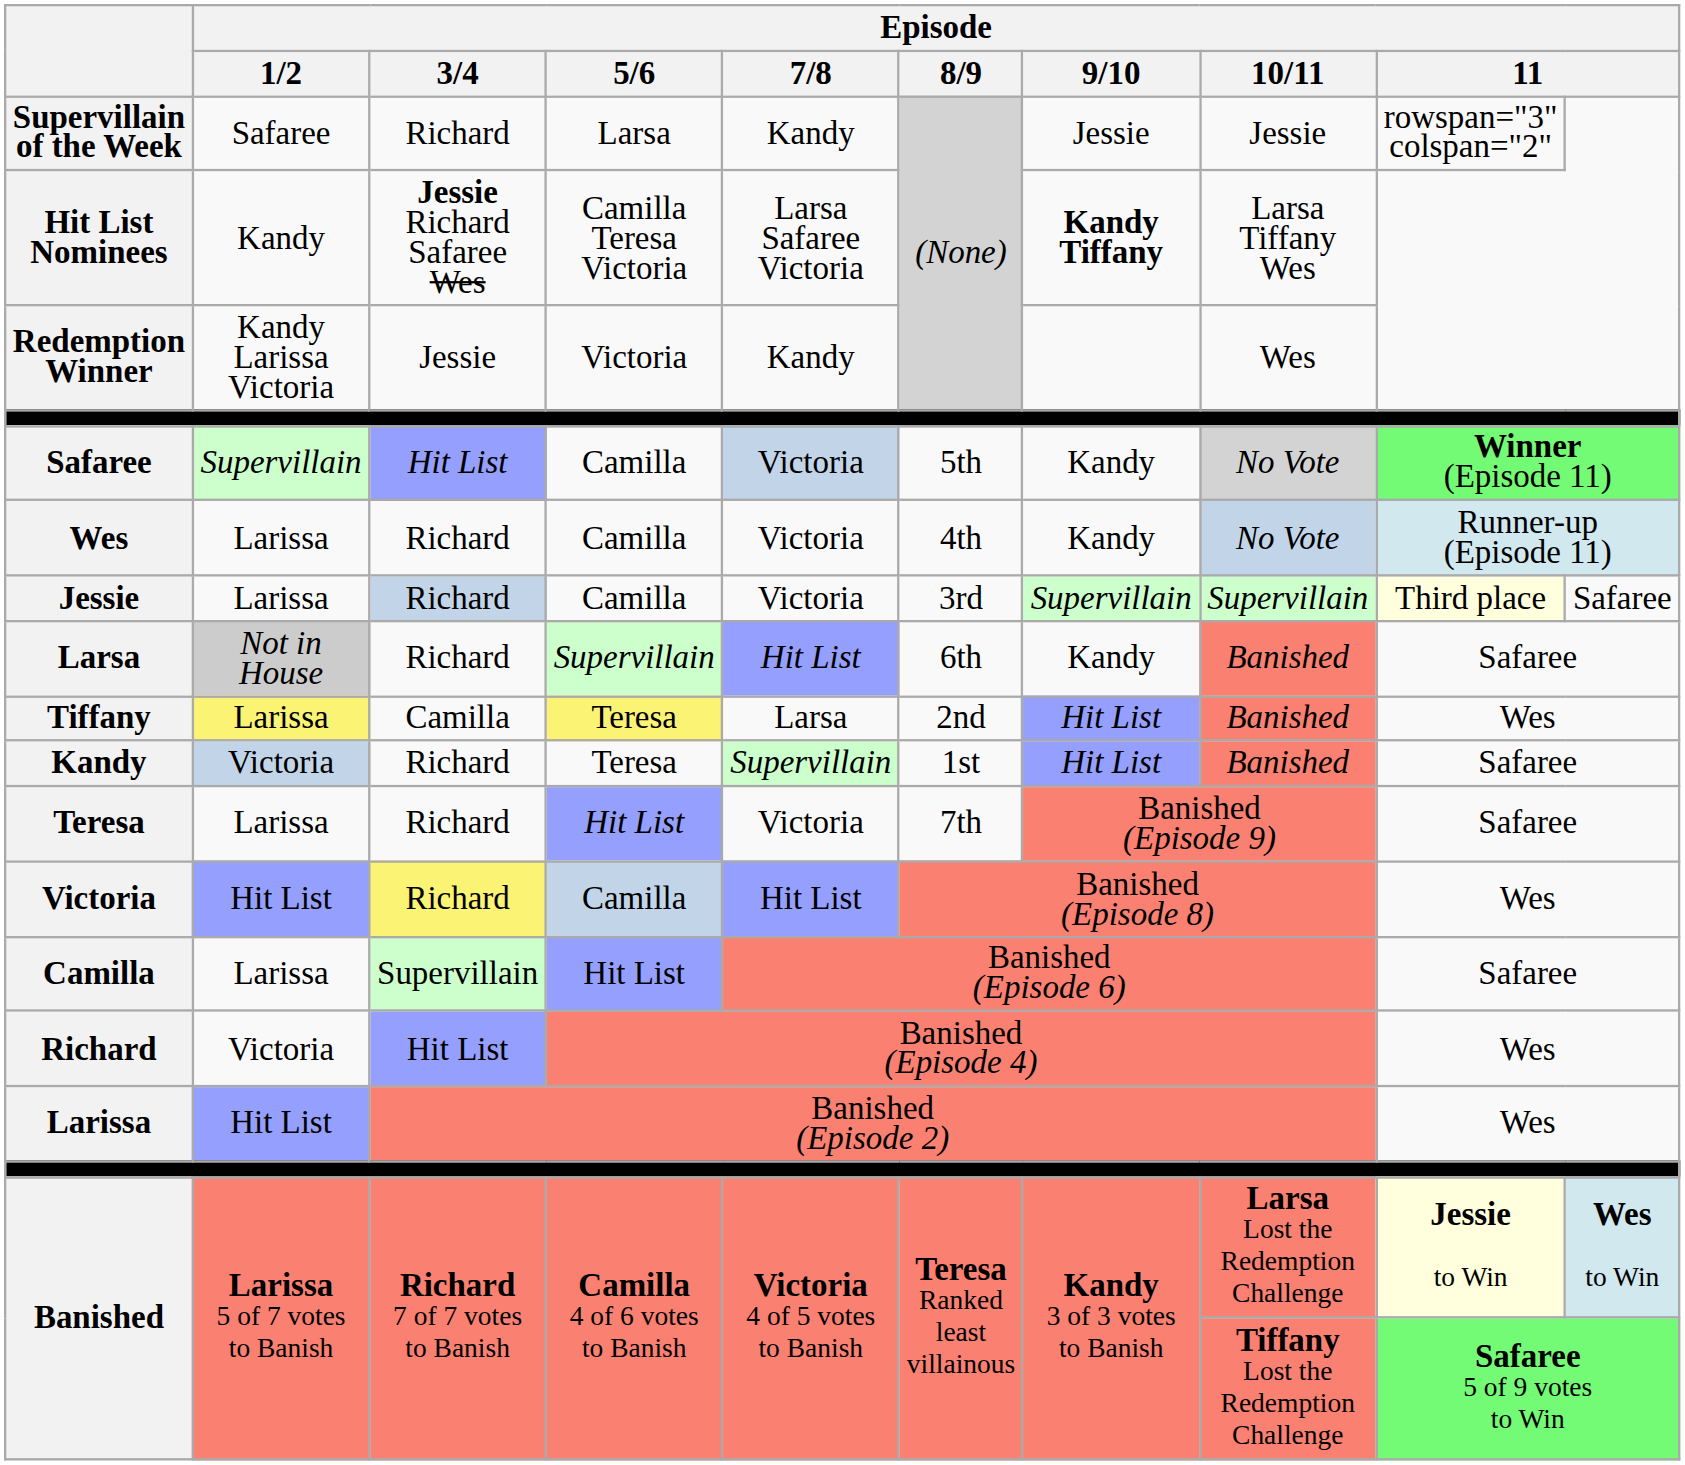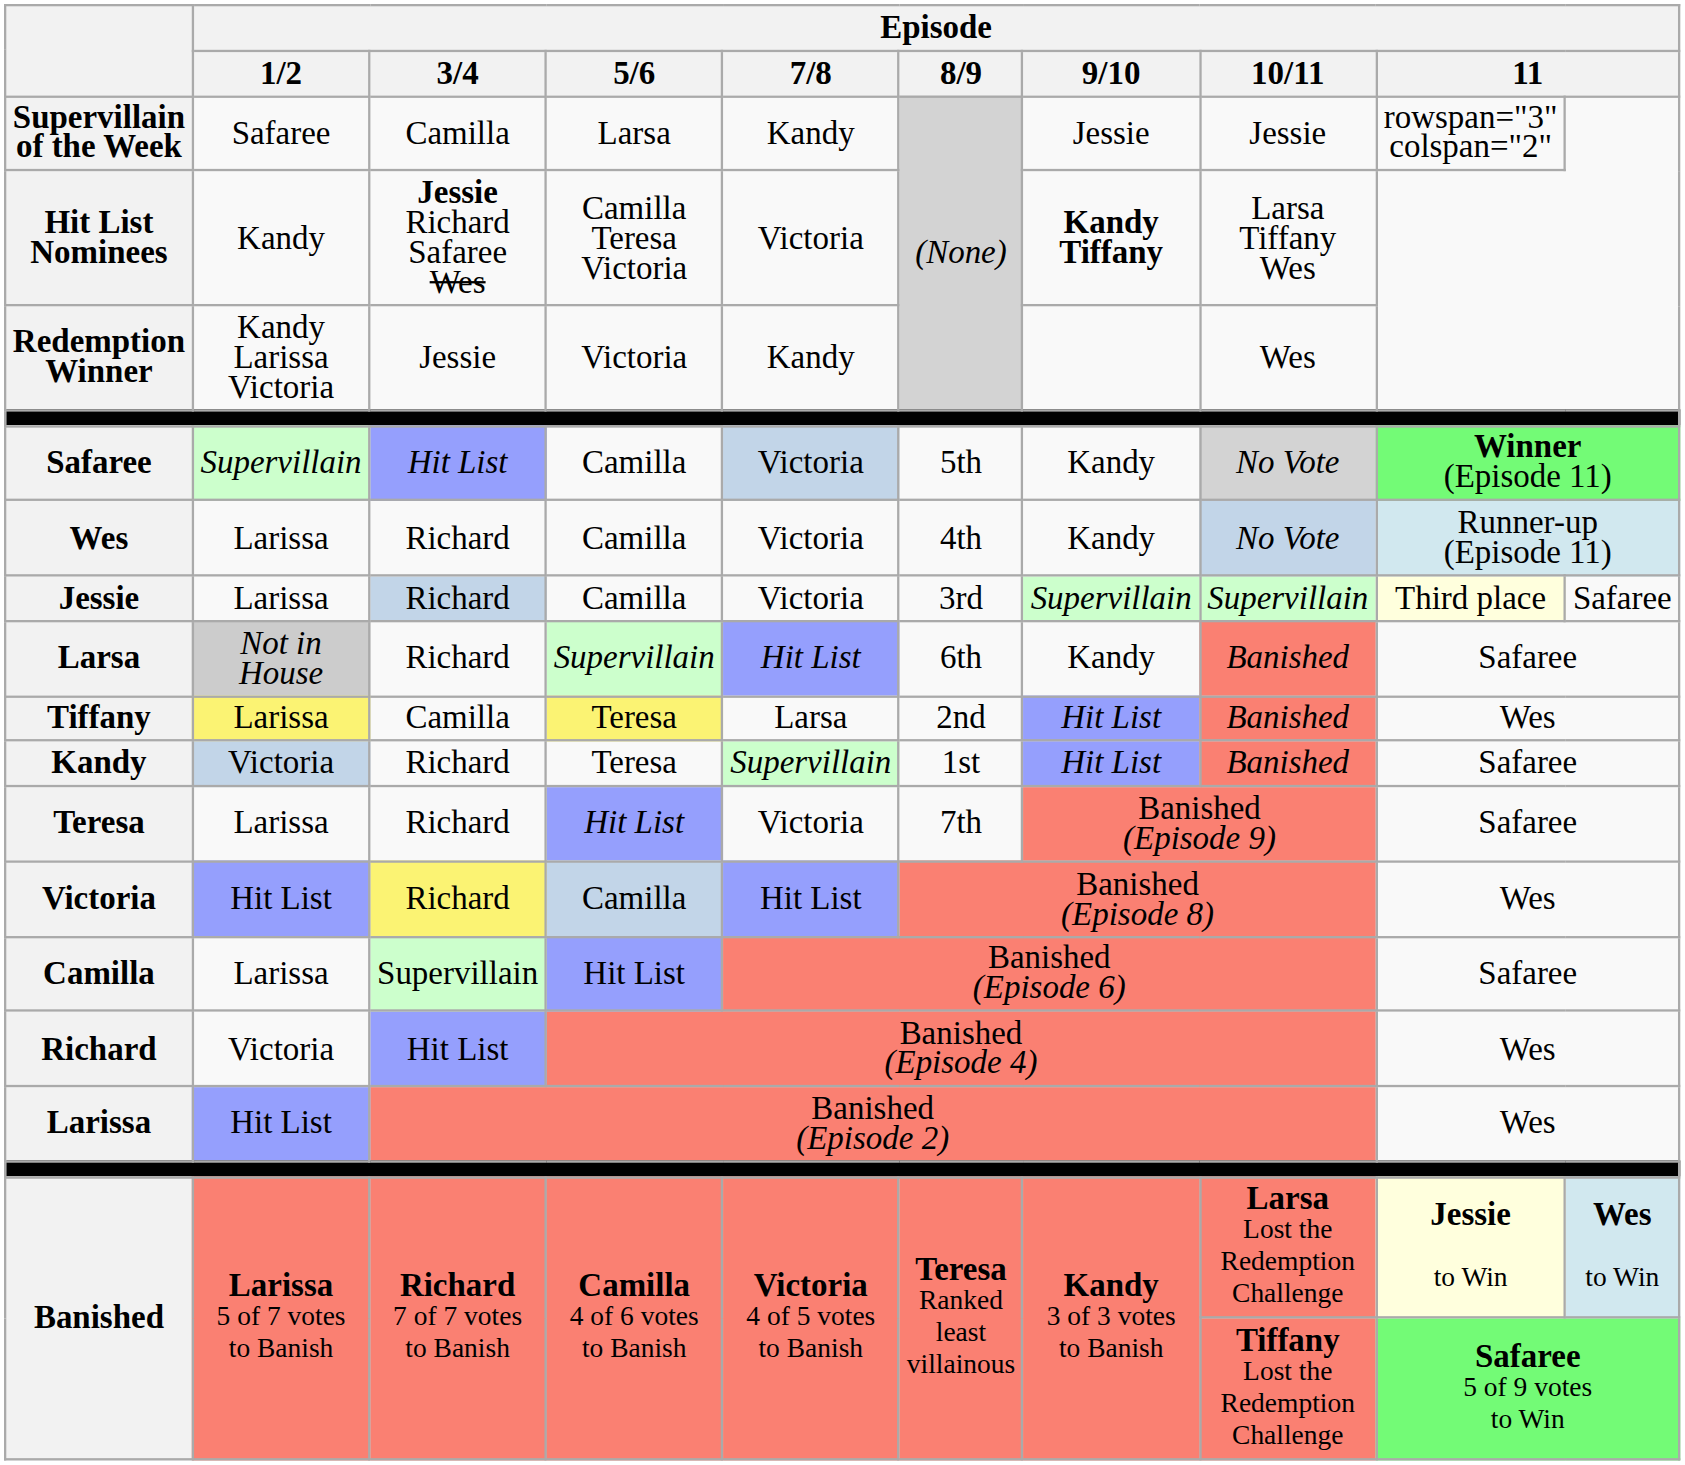(458, 132) Richard -> (458, 132) Camilla
(811, 237) Larsa Safaree Victoria -> (811, 237) Victoria
